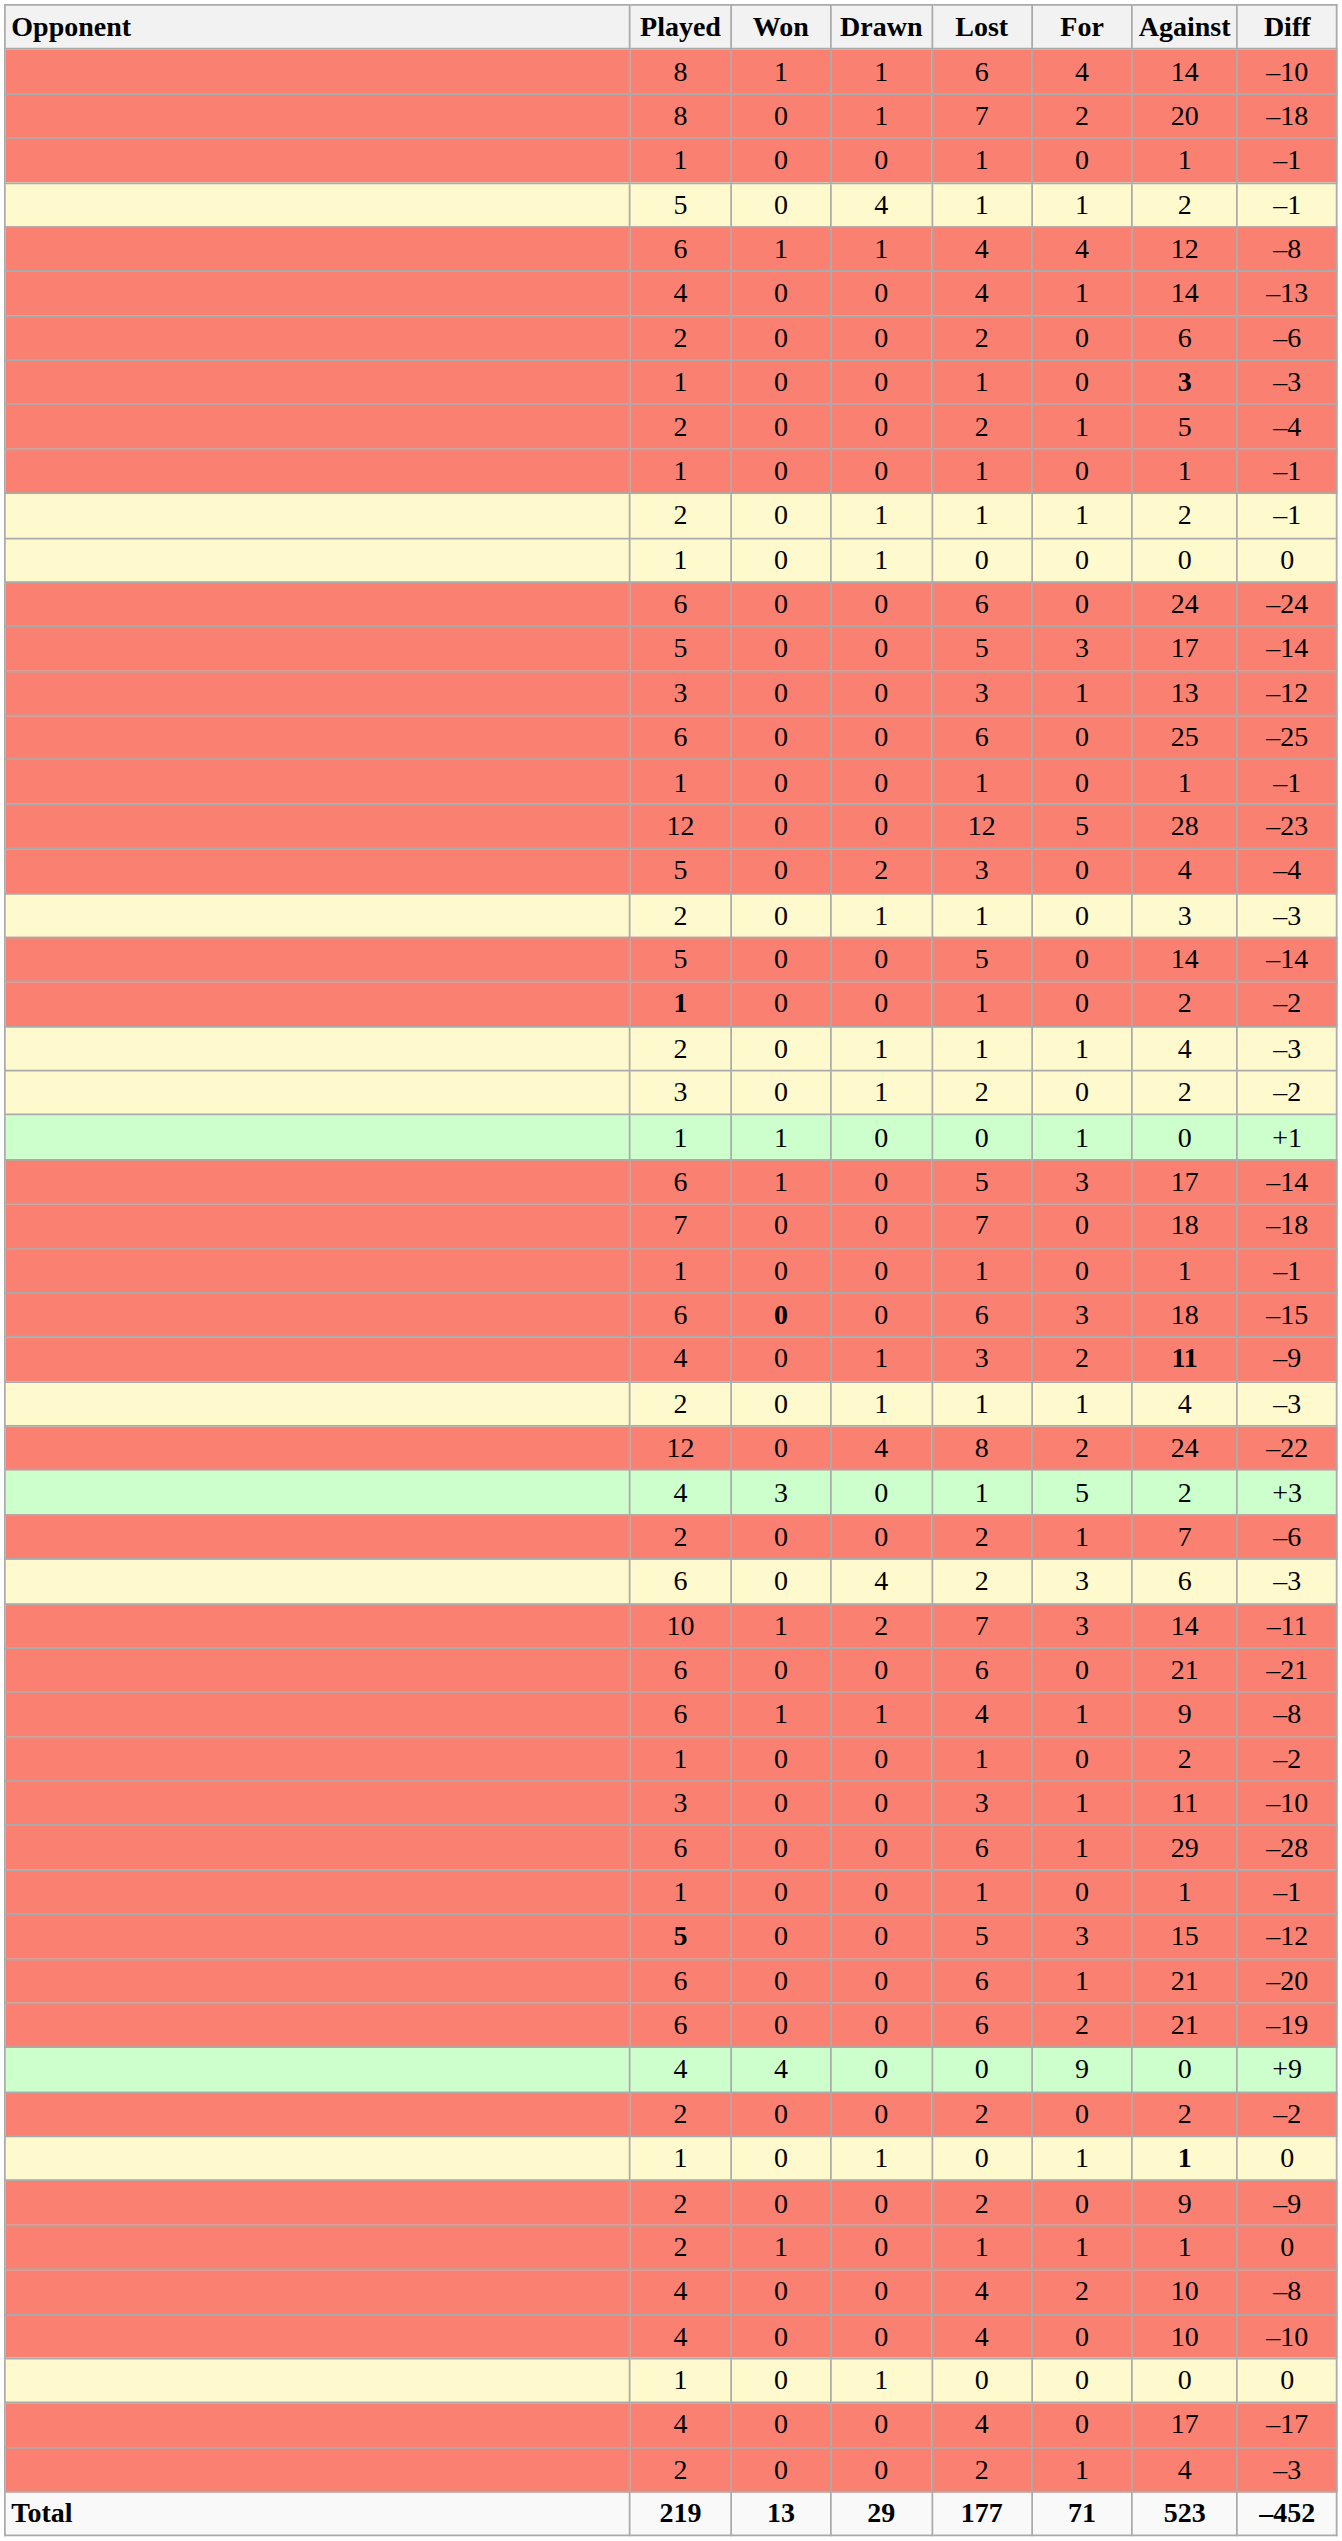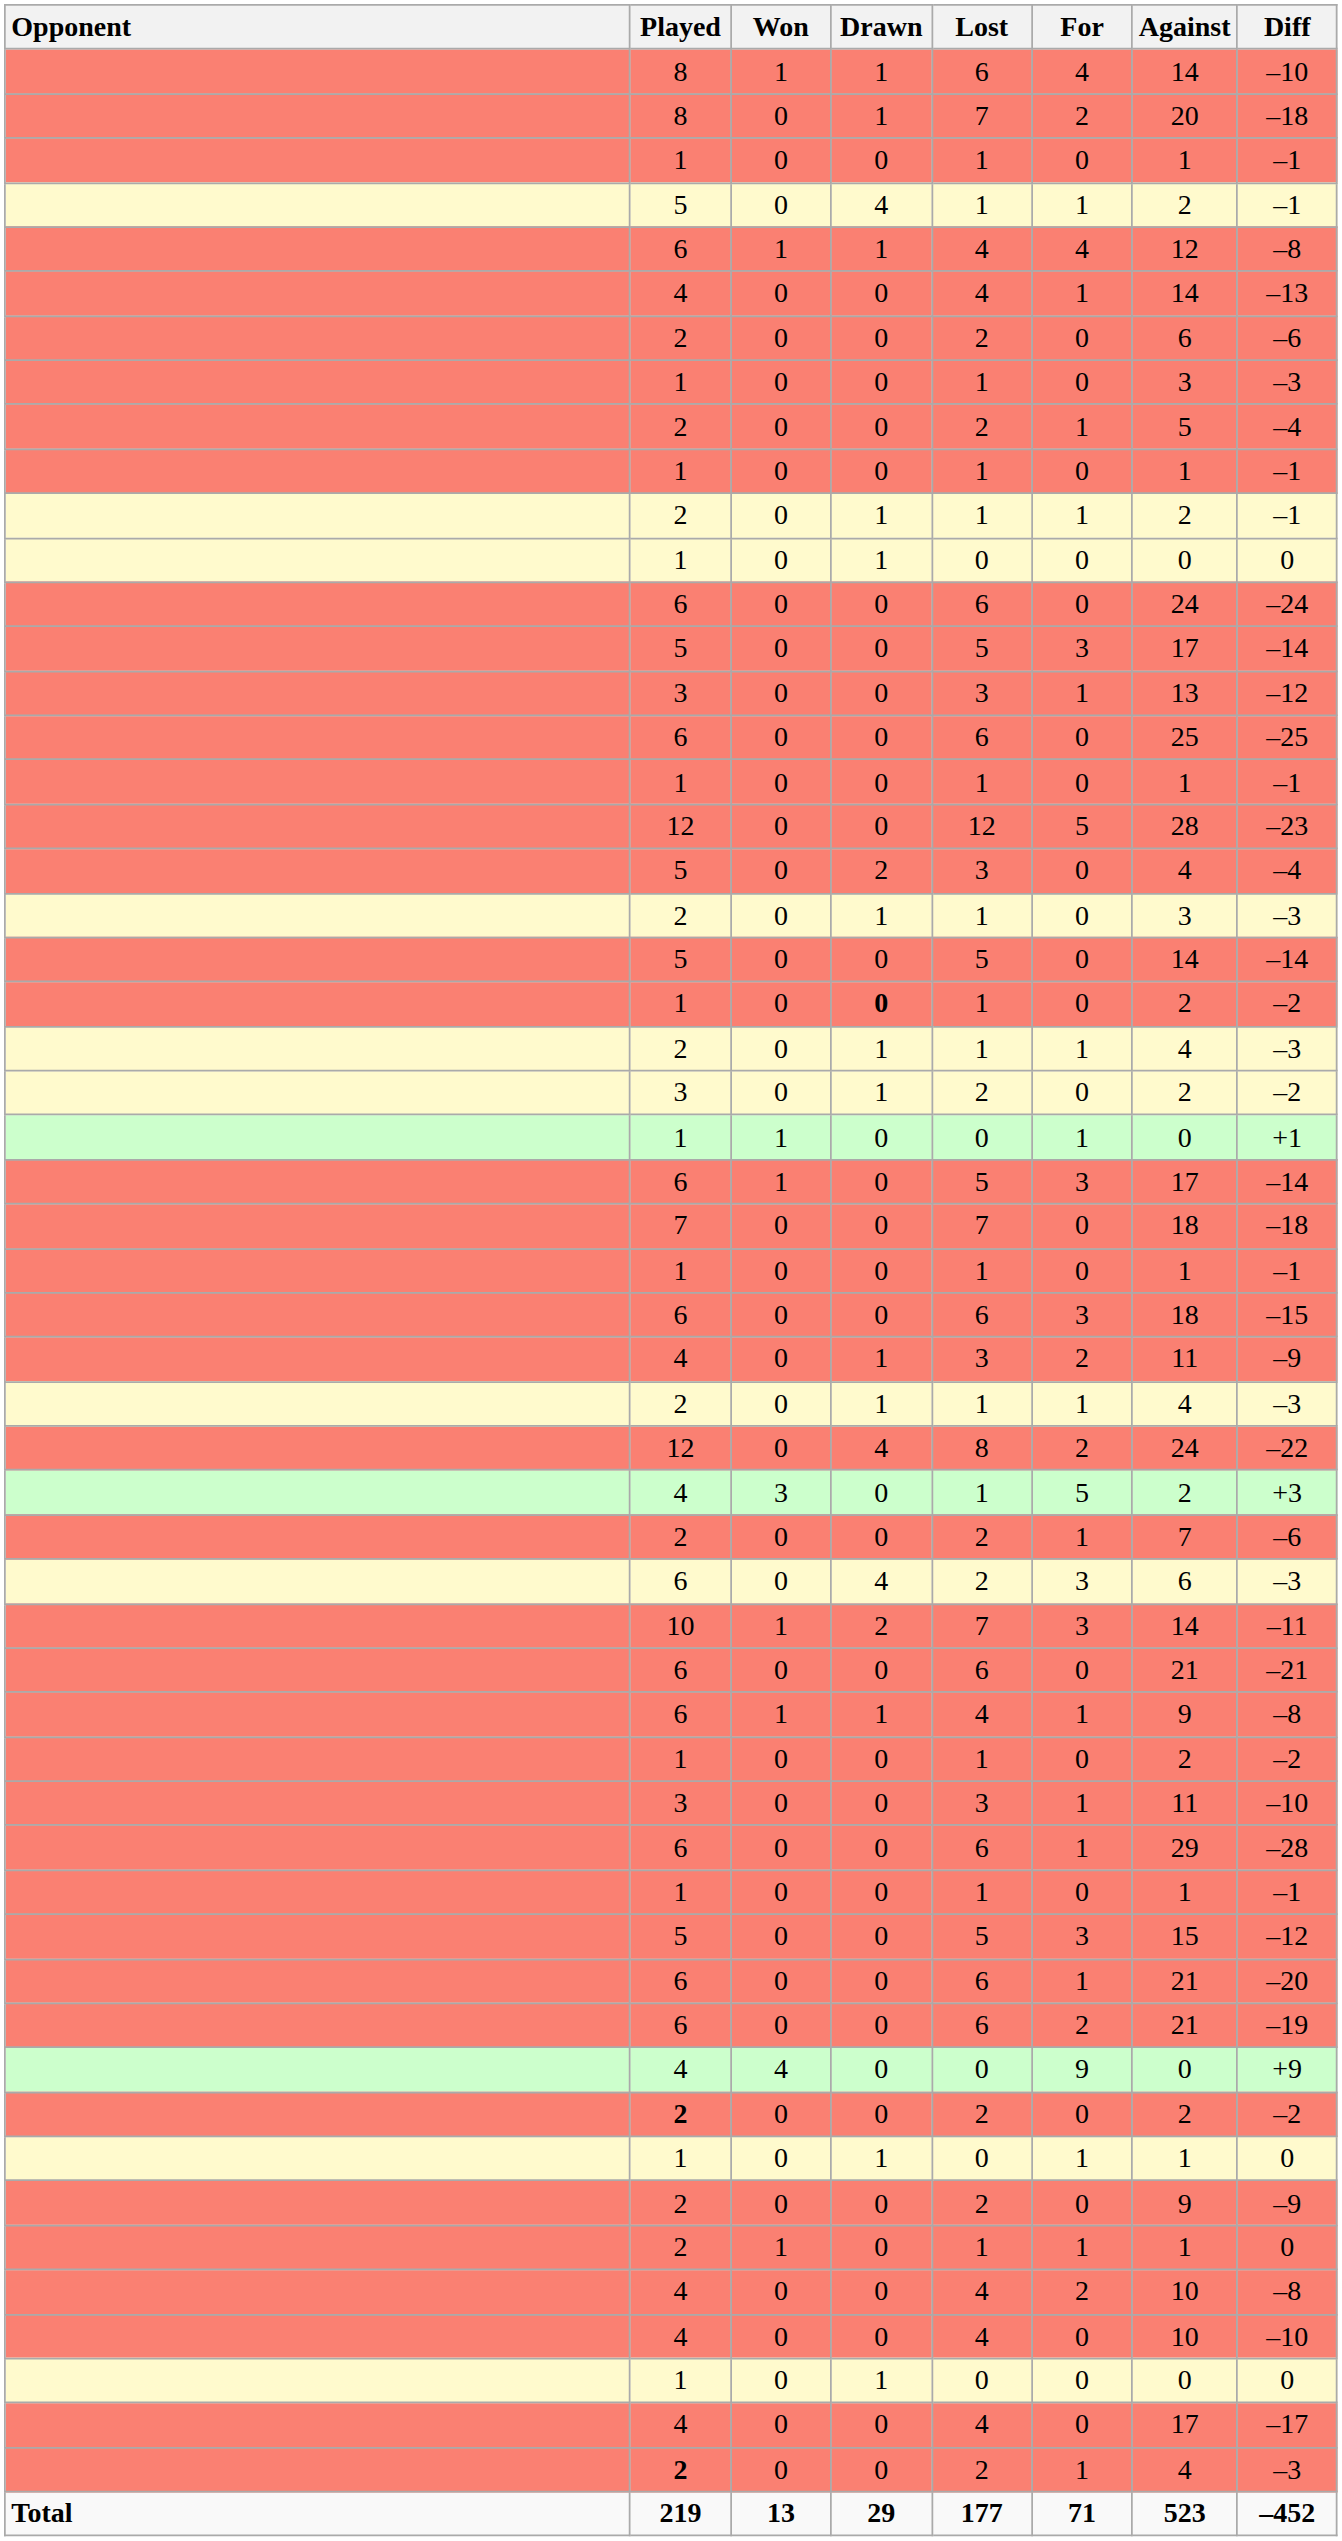(1185, 381) bold -> (1185, 381) normal
(680, 1003) bold -> (680, 1003) normal
(881, 1003) normal -> (881, 1003) bold
(781, 1314) bold -> (781, 1314) normal
(1185, 1358) bold -> (1185, 1358) normal
(680, 1936) bold -> (680, 1936) normal
(680, 2113) normal -> (680, 2113) bold
(1185, 2158) bold -> (1185, 2158) normal
(680, 2469) normal -> (680, 2469) bold
